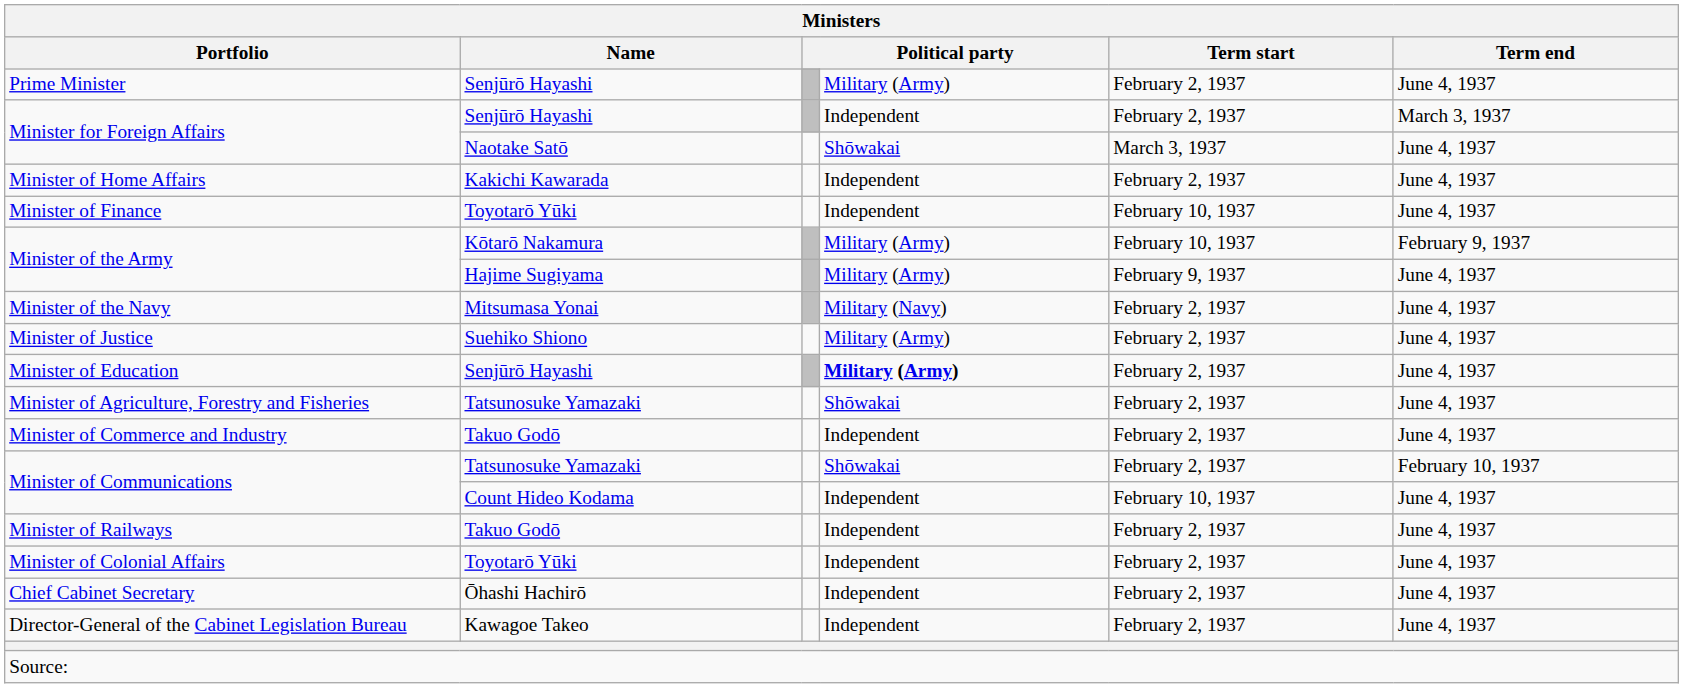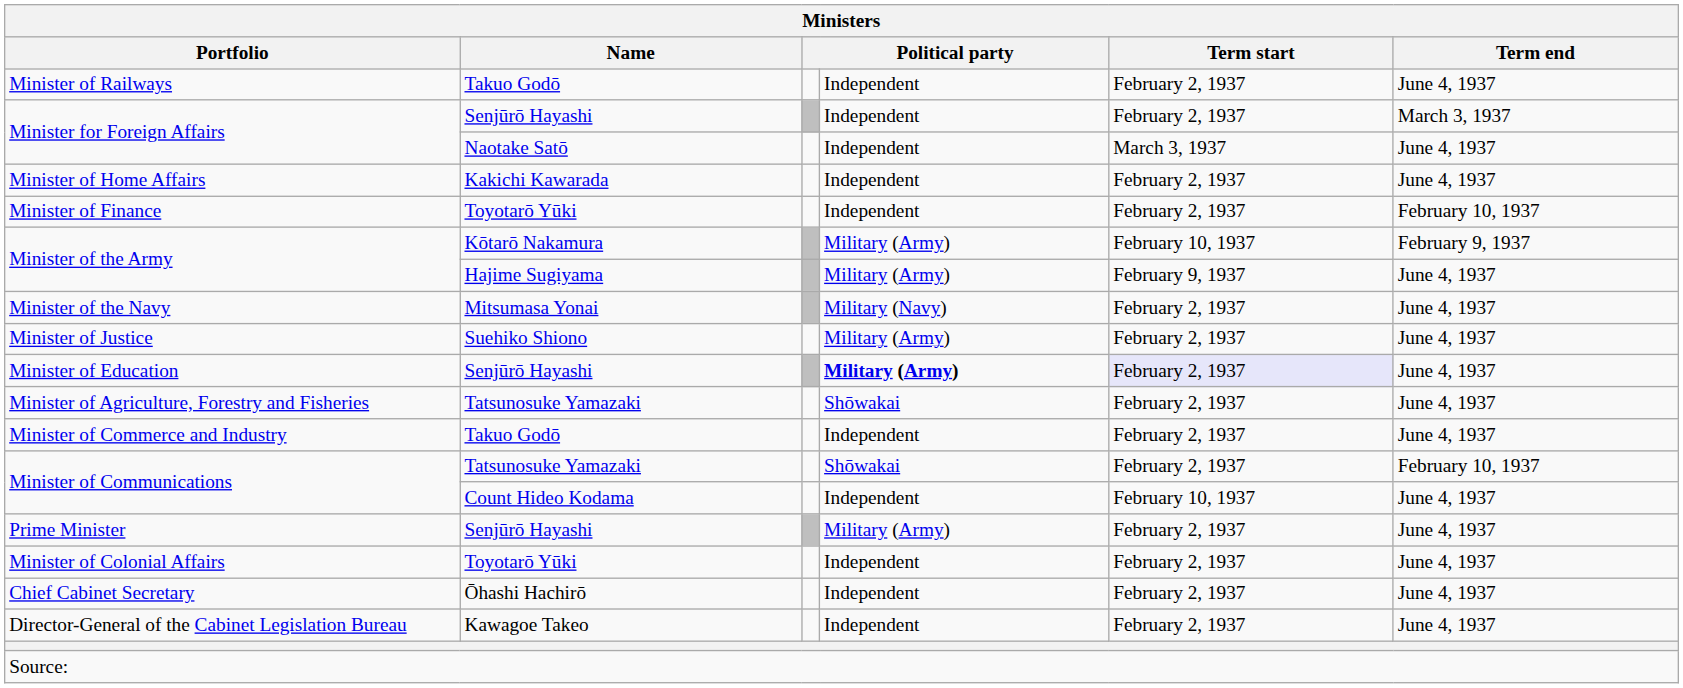rows swapped: (67, 84) <-> (91, 530)
(862, 148) Shōwakai -> (872, 148) Independent
(1184, 211) February 10, 1937 -> (1179, 211) February 2, 1937
(1447, 211) June 4, 1937 -> (1469, 211) February 10, 1937
(1179, 370) no background -> (1179, 370) lavender background
